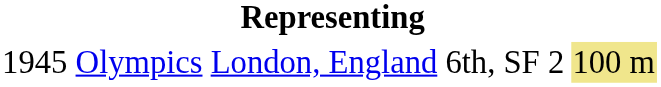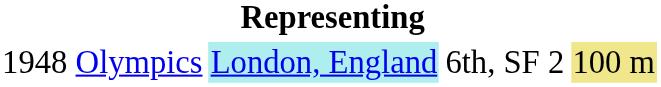(35, 61) 1945 -> (35, 61) 1948
(324, 61) no background -> (324, 61) paleturquoise background
